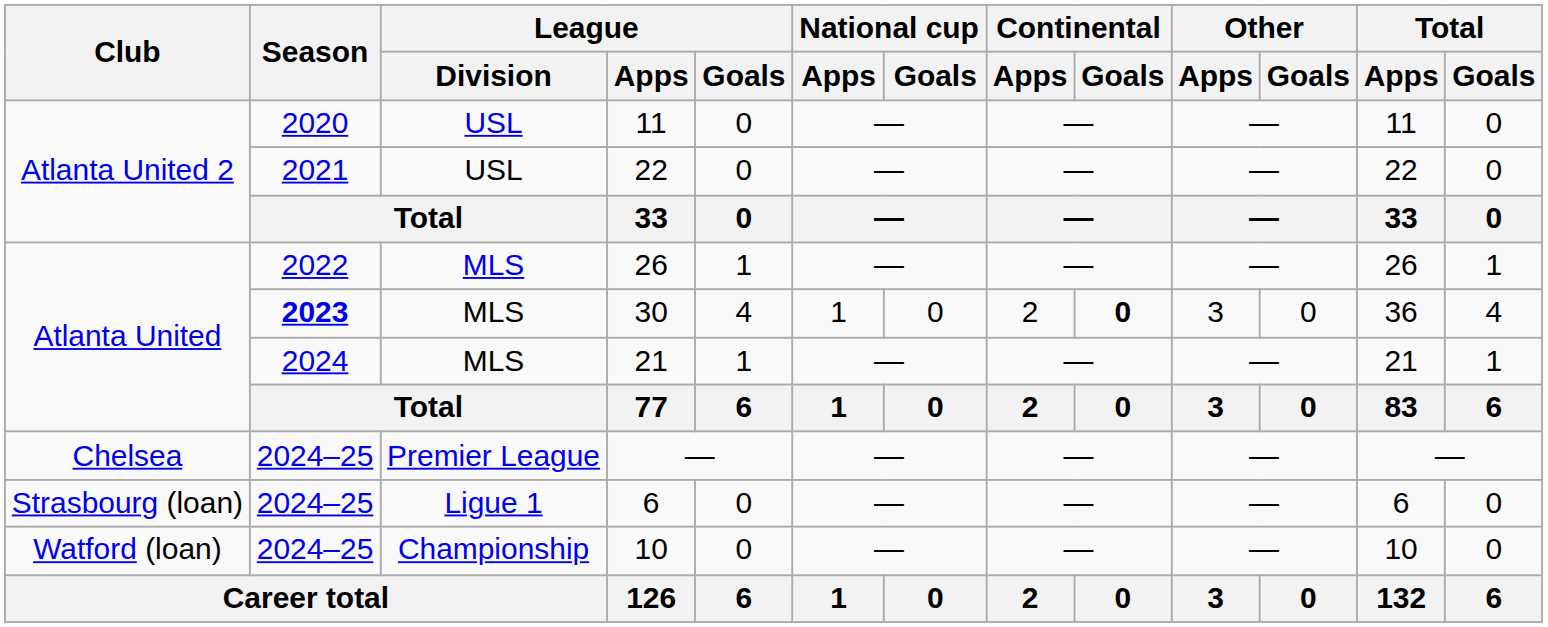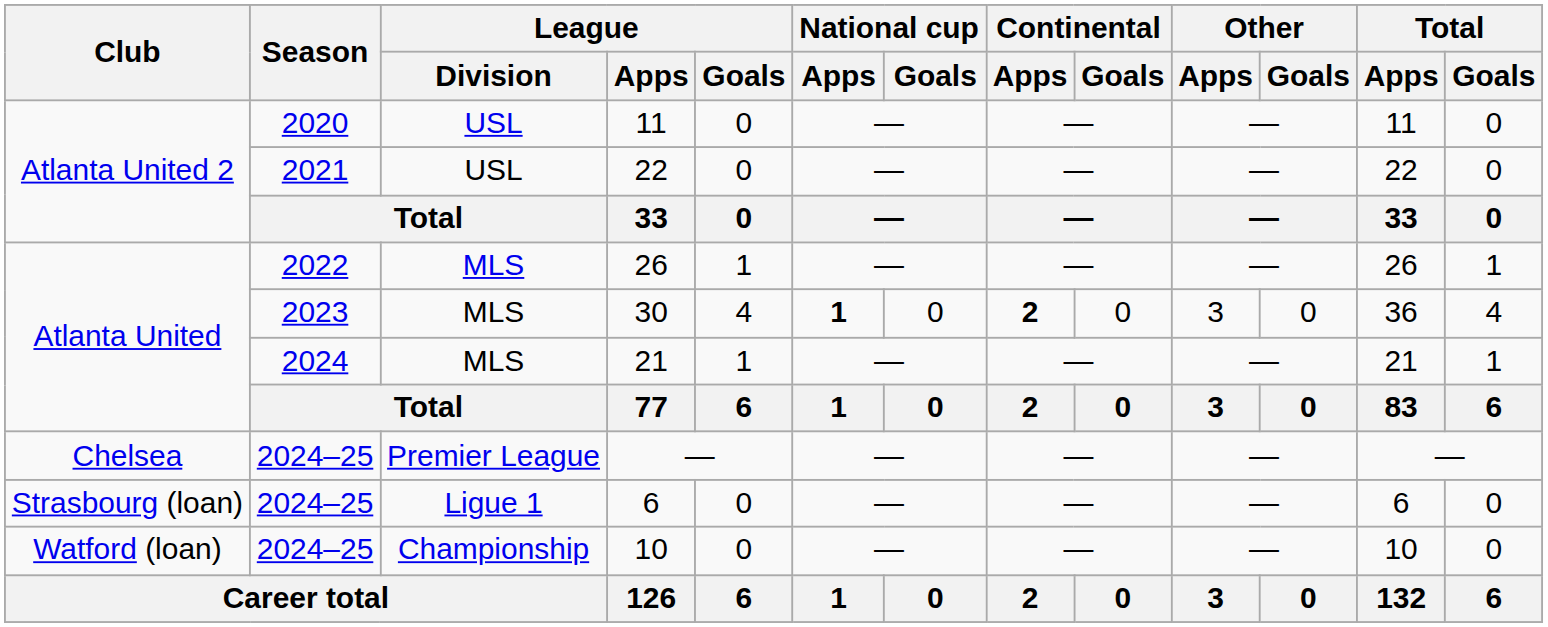(315, 312) bold -> (315, 312) normal
(839, 312) normal -> (839, 312) bold
(1030, 312) normal -> (1030, 312) bold
(1123, 312) bold -> (1123, 312) normal
